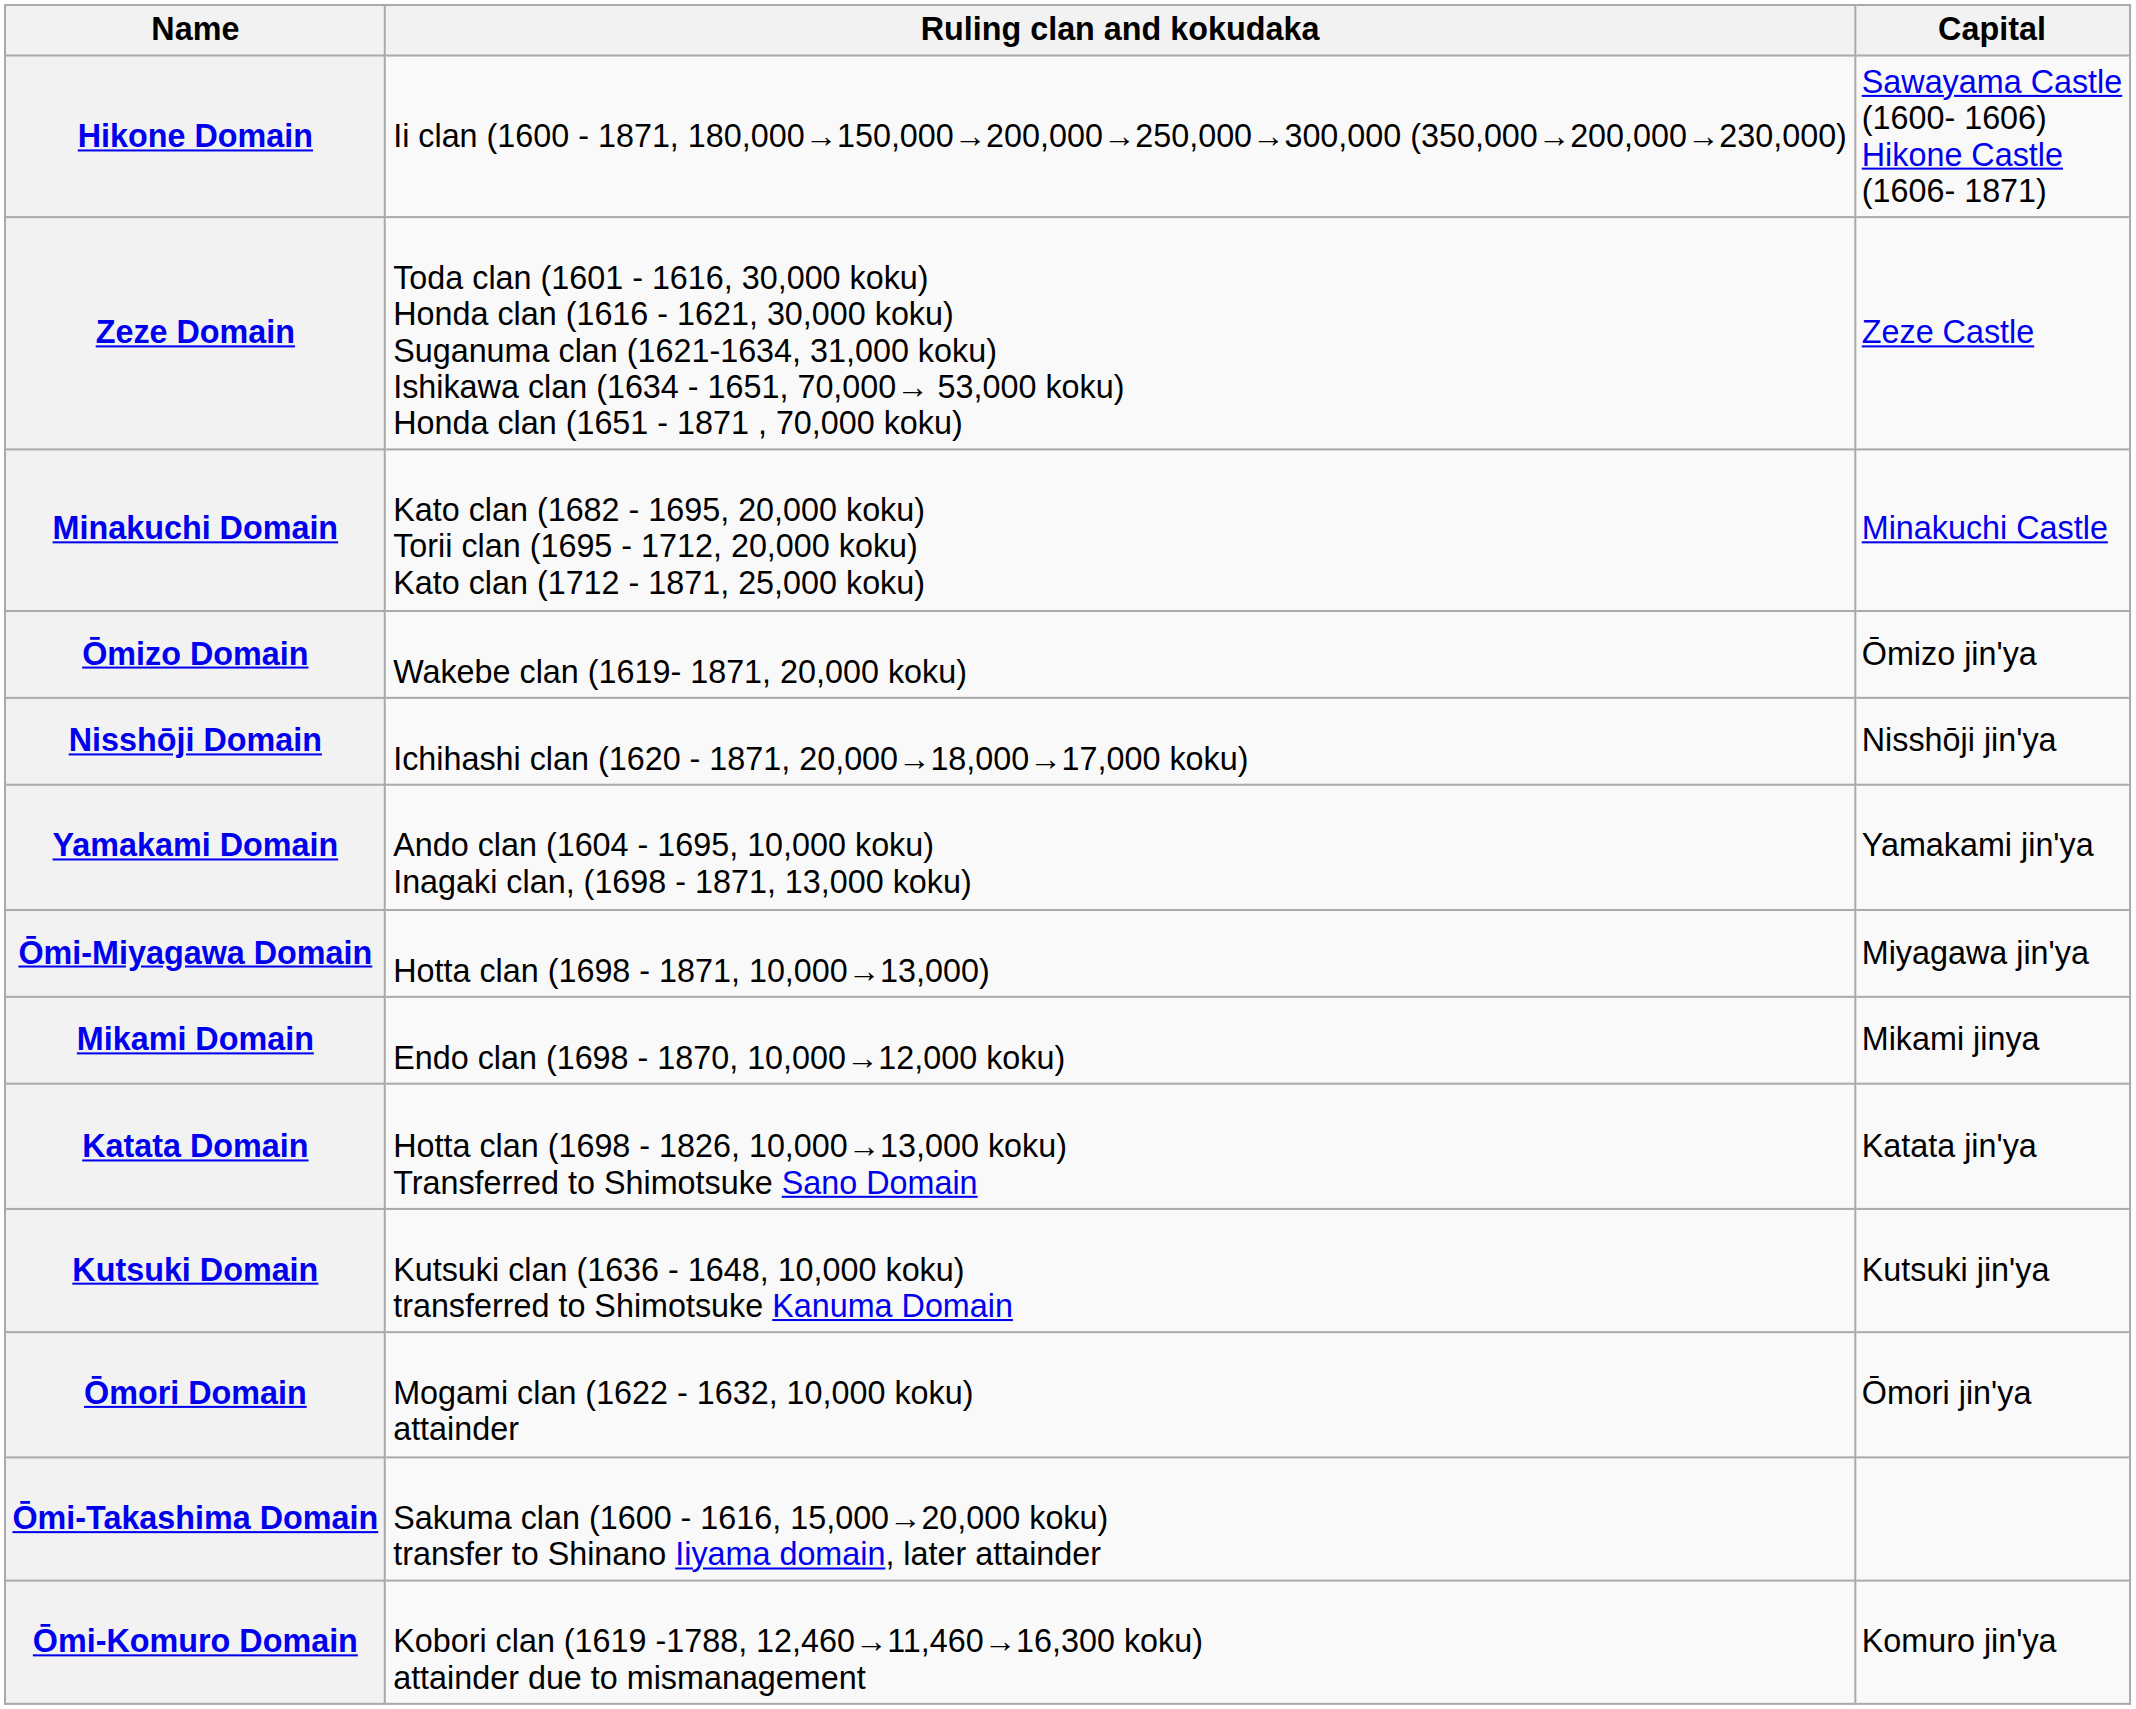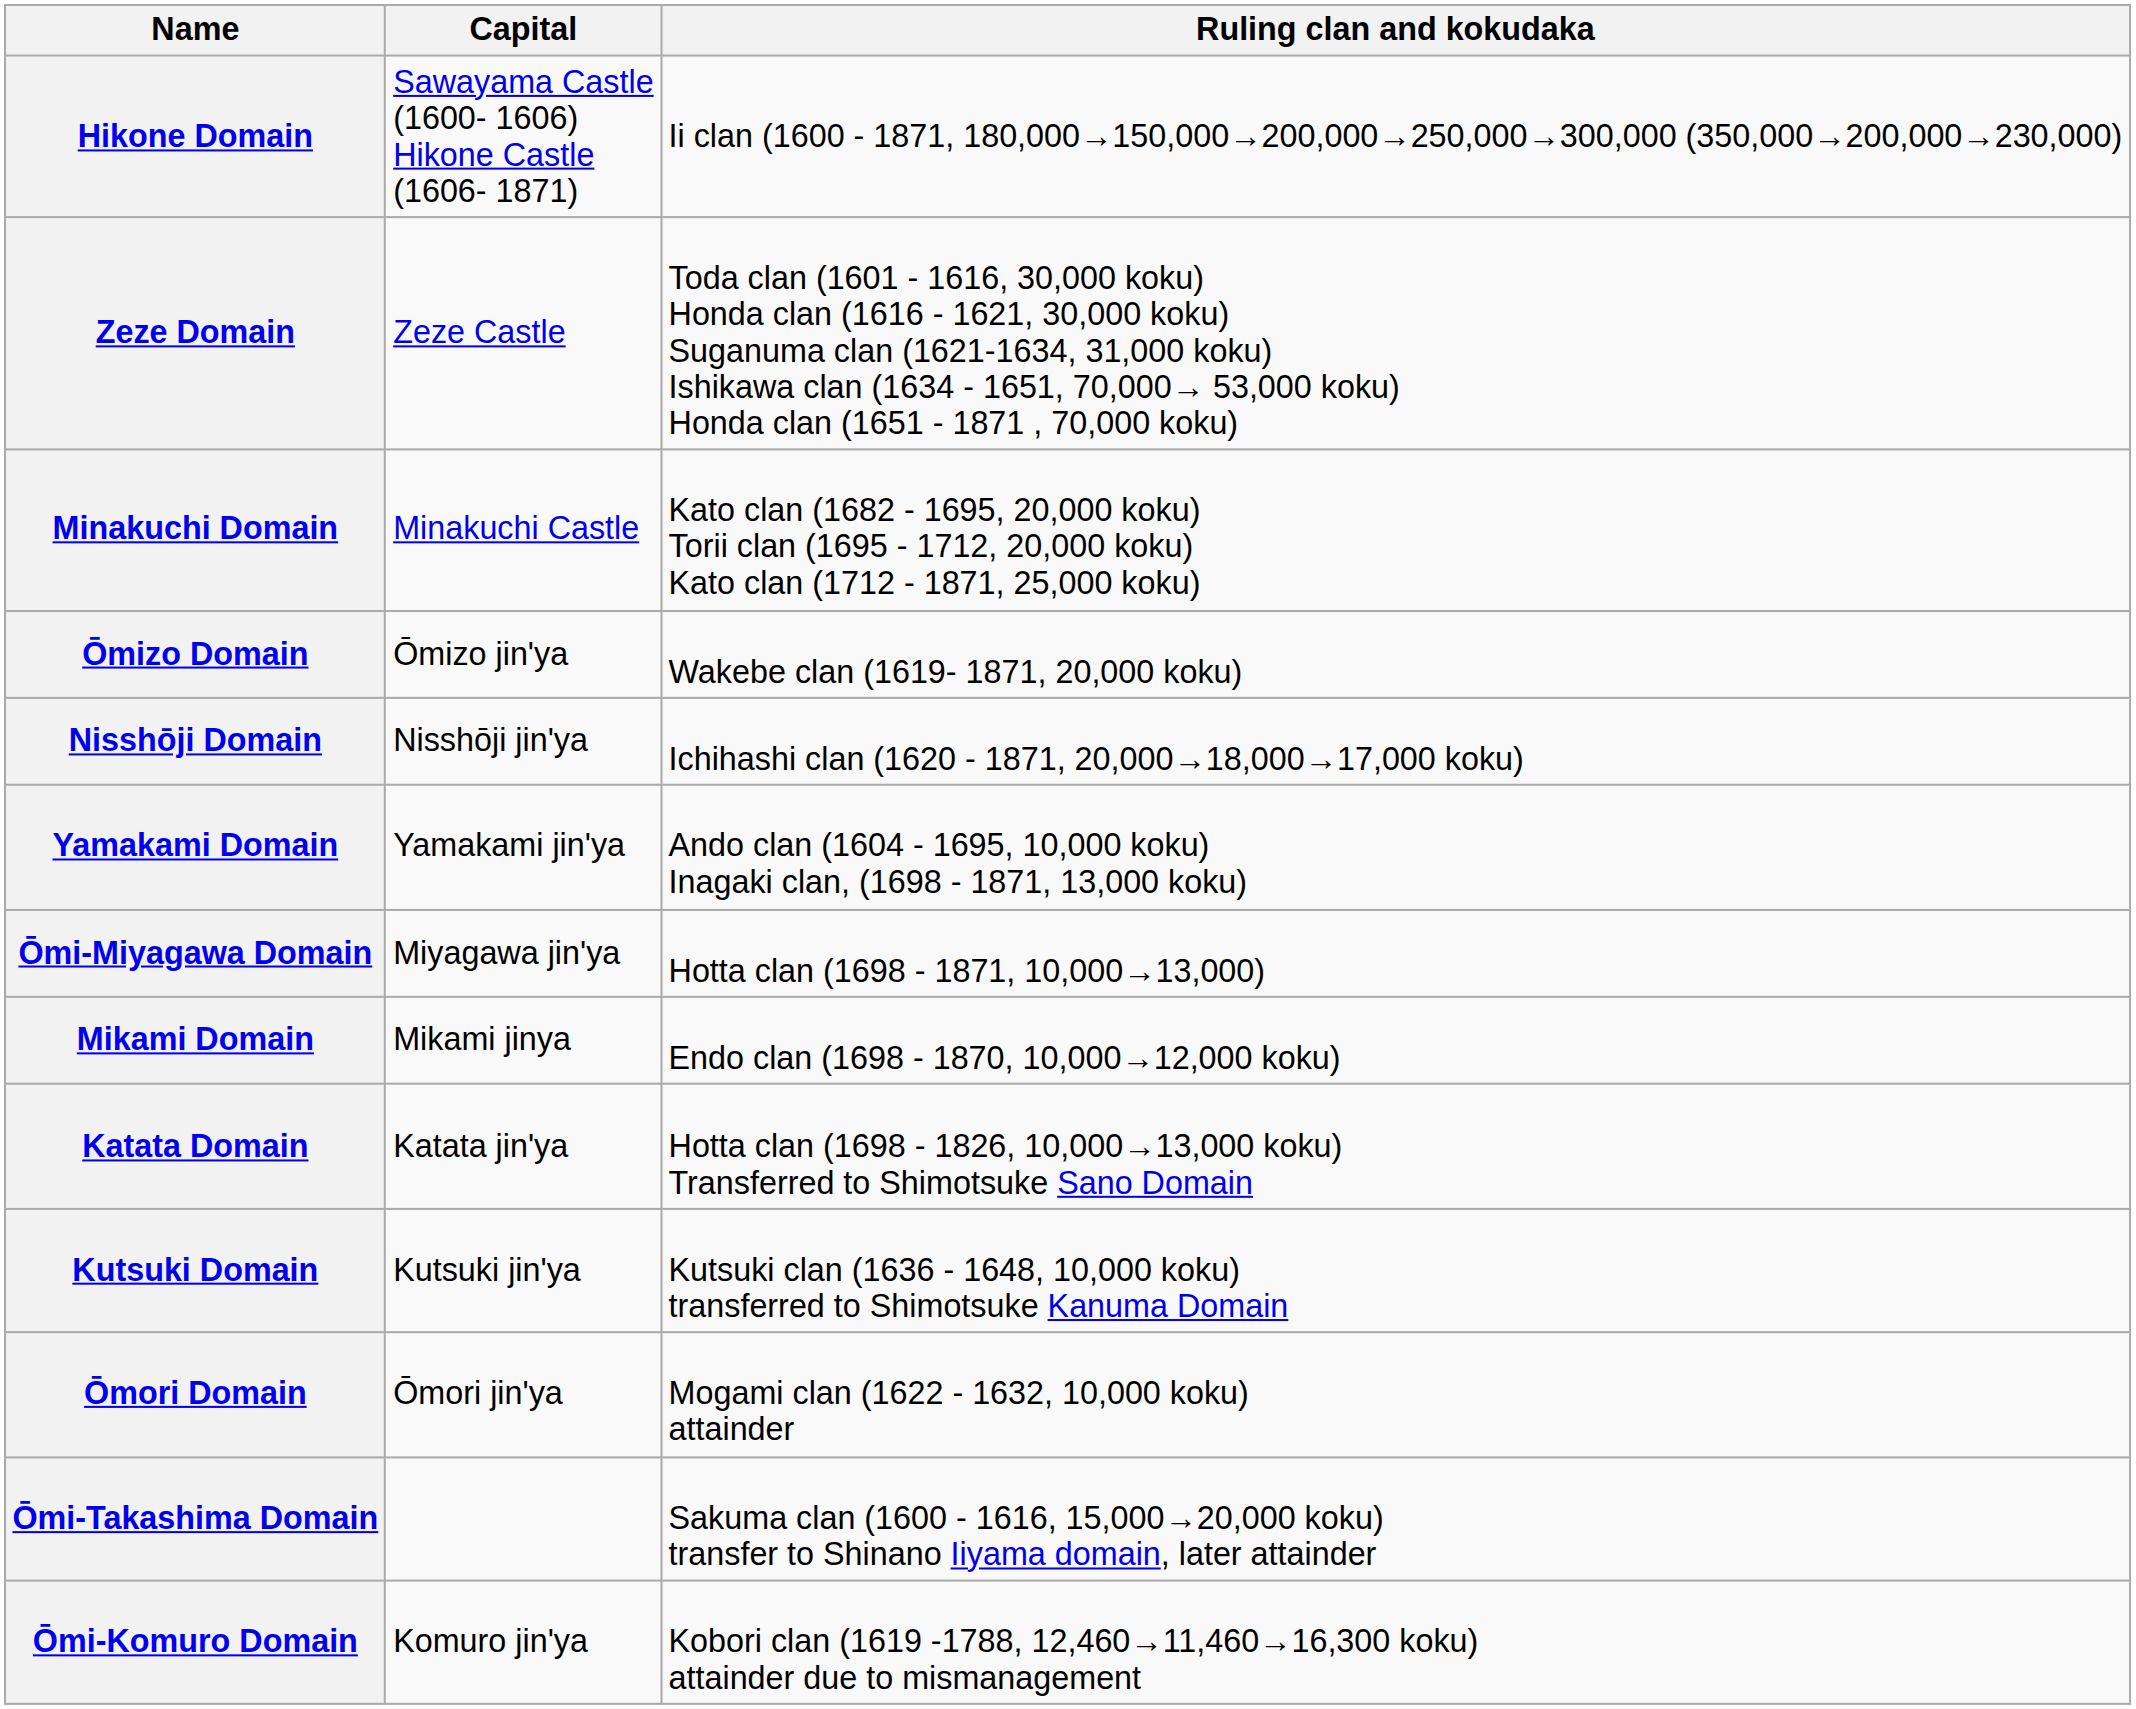columns swapped: (1992, 30) <-> (1120, 30)
